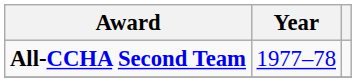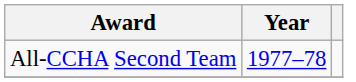(128, 58) bold -> (123, 58) normal
